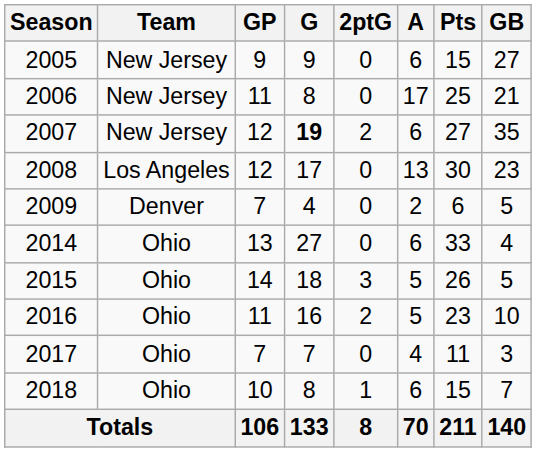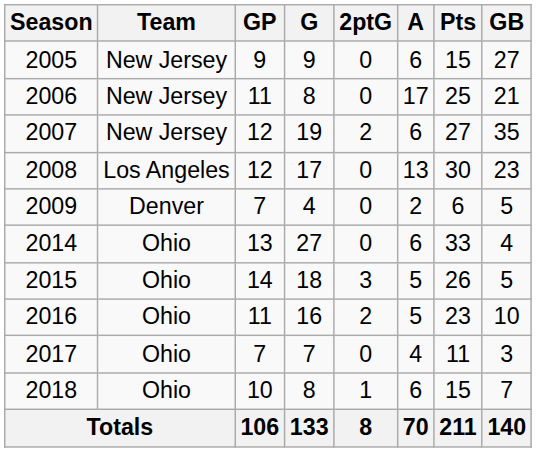(309, 133) bold -> (309, 133) normal
